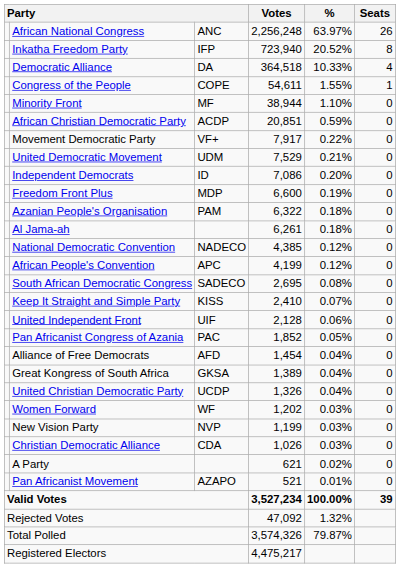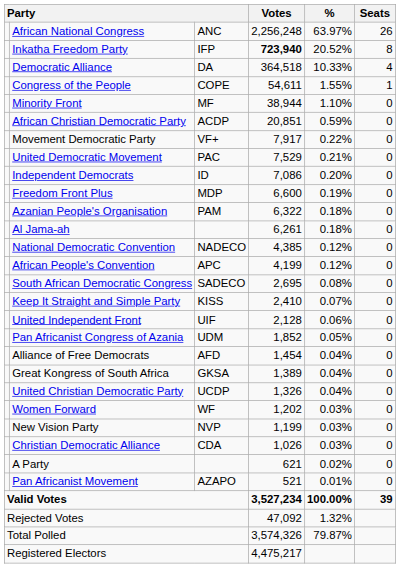(281, 49) normal -> (281, 49) bold
(210, 157) UDM -> (209, 157) PAC
(209, 337) PAC -> (210, 337) UDM
